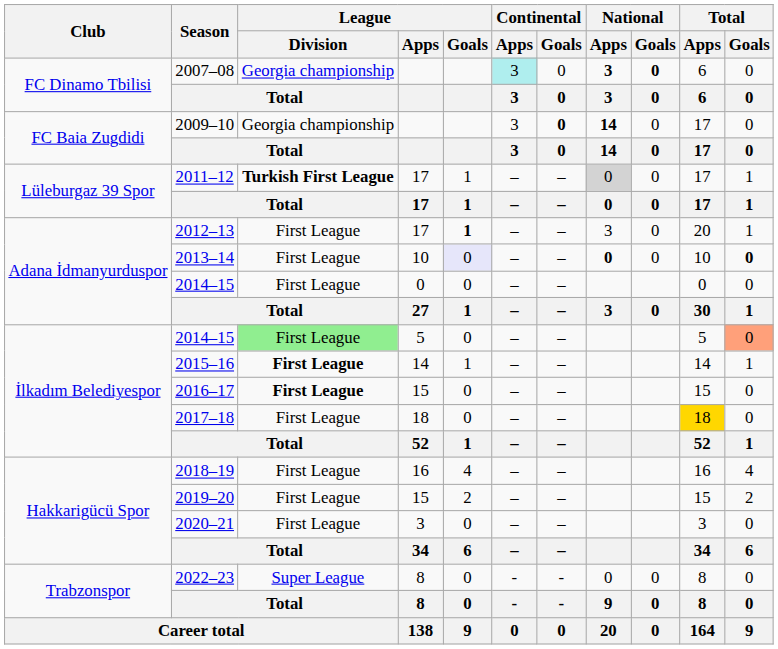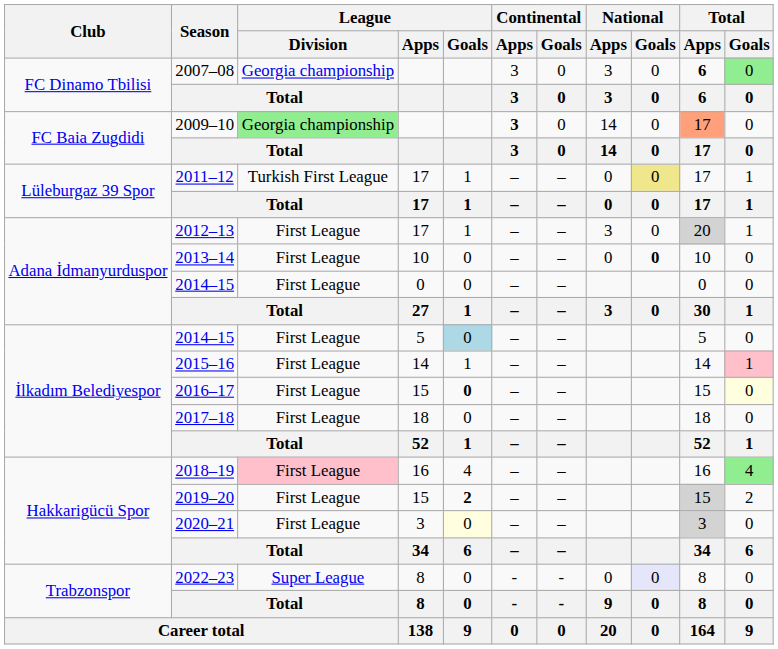(514, 71) paleturquoise background -> (514, 71) no background
(608, 71) bold -> (608, 71) normal
(655, 71) bold -> (655, 71) normal
(702, 71) normal -> (702, 71) bold
(749, 71) no background -> (749, 71) lightgreen background
(318, 124) no background -> (318, 124) lightgreen background
(514, 124) normal -> (514, 124) bold
(561, 124) bold -> (561, 124) normal
(608, 124) bold -> (608, 124) normal
(702, 124) no background -> (702, 124) lightsalmon background
(318, 177) bold -> (318, 177) normal
(608, 177) lightgrey background -> (608, 177) no background
(655, 177) no background -> (655, 177) khaki background
(467, 230) bold -> (467, 230) normal
(702, 230) no background -> (702, 230) lightgrey background
(467, 257) lavender background -> (467, 257) no background
(608, 257) bold -> (608, 257) normal
(655, 257) normal -> (655, 257) bold
(749, 257) bold -> (749, 257) normal
(318, 337) lightgreen background -> (318, 337) no background
(467, 337) no background -> (467, 337) lightblue background
(749, 337) lightsalmon background -> (749, 337) no background
(318, 364) bold -> (318, 364) normal
(749, 364) no background -> (749, 364) pink background
(318, 390) bold -> (318, 390) normal
(467, 390) normal -> (467, 390) bold
(749, 390) no background -> (749, 390) lightyellow background
(702, 417) gold background -> (702, 417) no background
(318, 470) no background -> (318, 470) pink background
(749, 470) no background -> (749, 470) lightgreen background
(467, 497) normal -> (467, 497) bold
(702, 497) no background -> (702, 497) lightgrey background
(467, 524) no background -> (467, 524) lightyellow background
(702, 524) no background -> (702, 524) lightgrey background
(655, 577) no background -> (655, 577) lavender background
